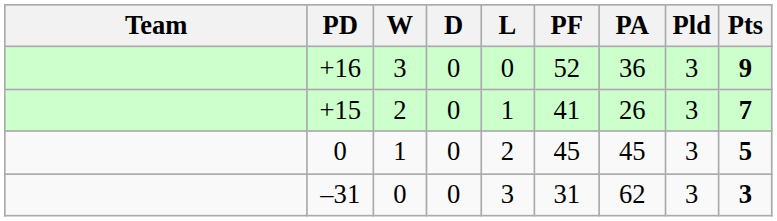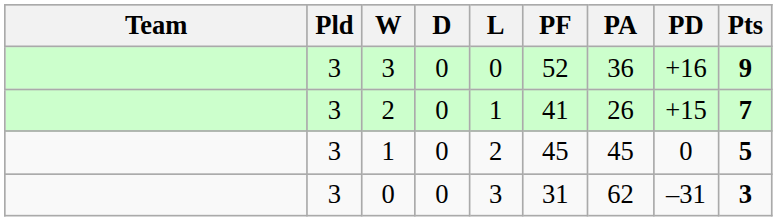columns swapped: (692, 25) <-> (340, 25)
